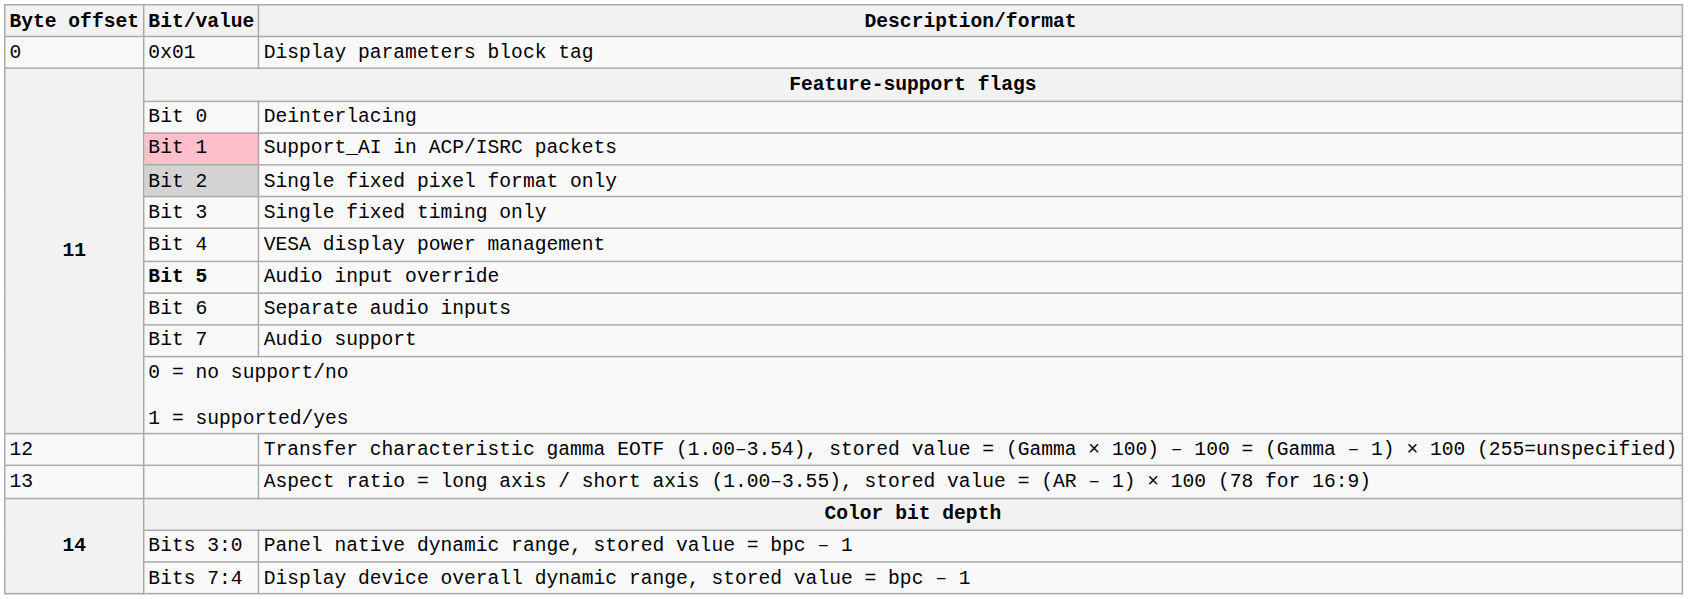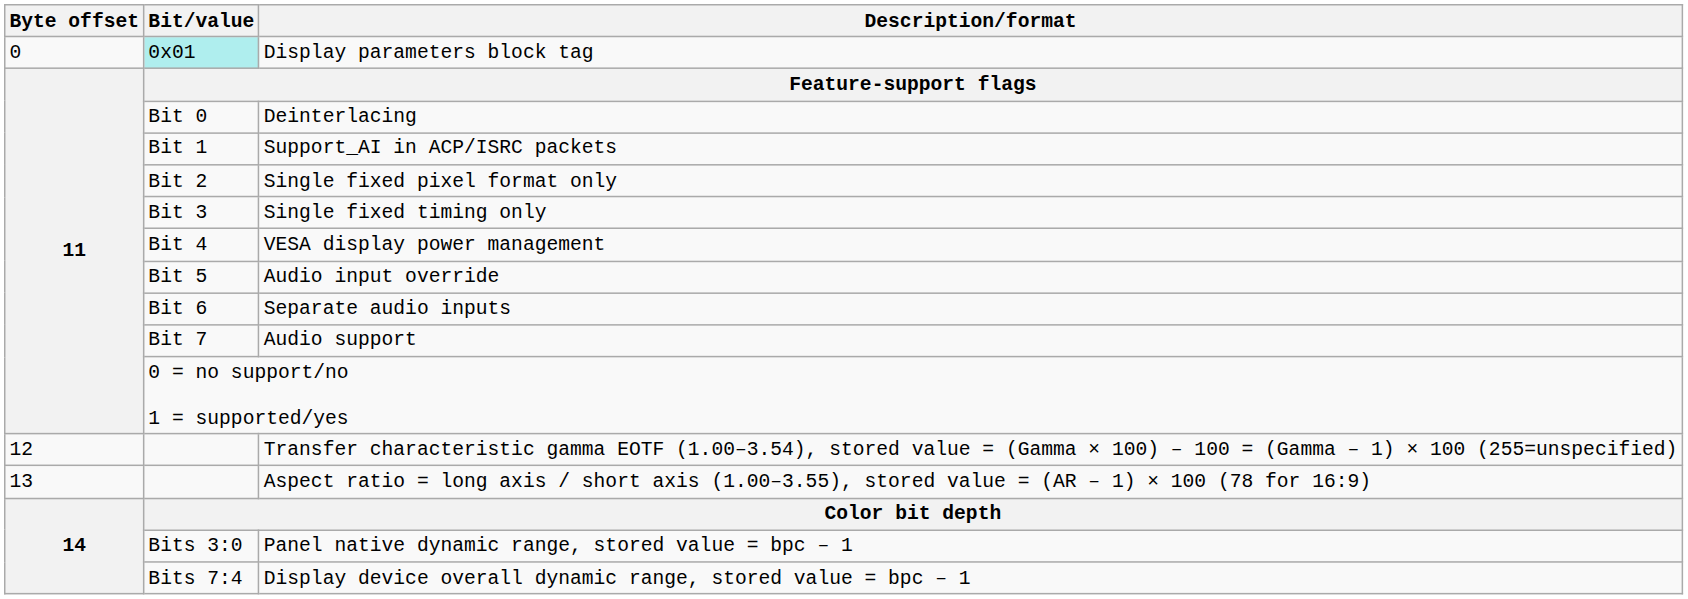(172, 53) no background -> (172, 53) paleturquoise background
(178, 149) pink background -> (178, 149) no background
(178, 181) lightgrey background -> (178, 181) no background
(178, 277) bold -> (178, 277) normal
